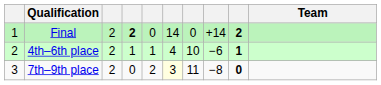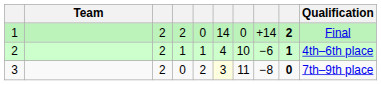columns swapped: (313, 13) <-> (63, 13)
(132, 32) bold -> (183, 32) normal
